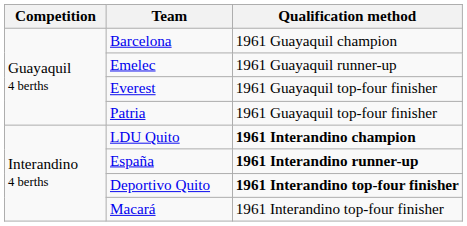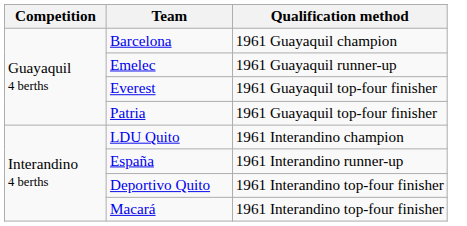(326, 137) bold -> (320, 137) normal
(327, 161) bold -> (320, 161) normal
(347, 185) bold -> (340, 185) normal
